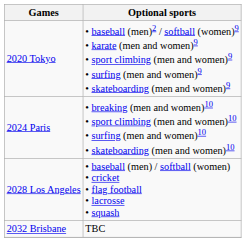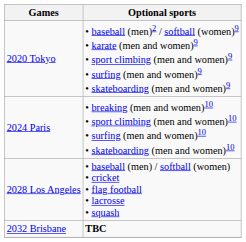(95, 229) normal -> (96, 229) bold
